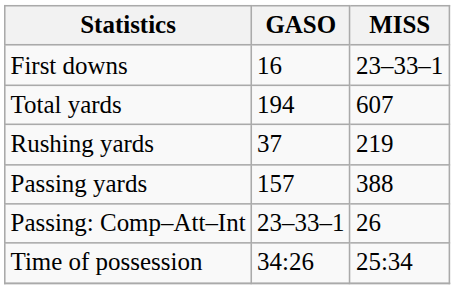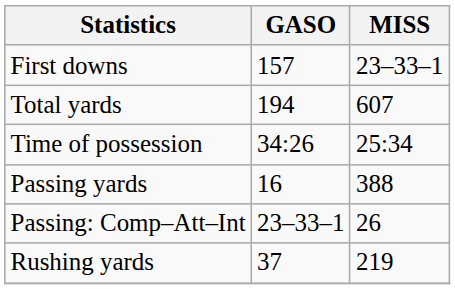(270, 64) 16 -> (276, 64) 157
rows swapped: (82, 144) <-> (106, 262)
(276, 183) 157 -> (270, 183) 16
